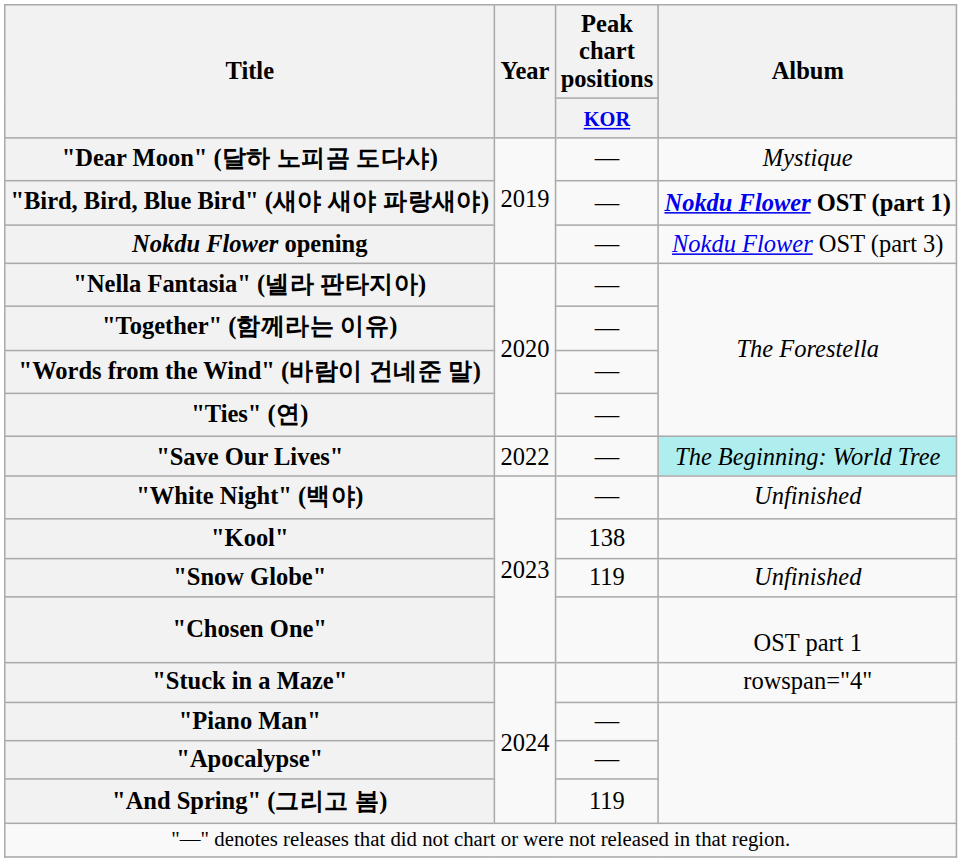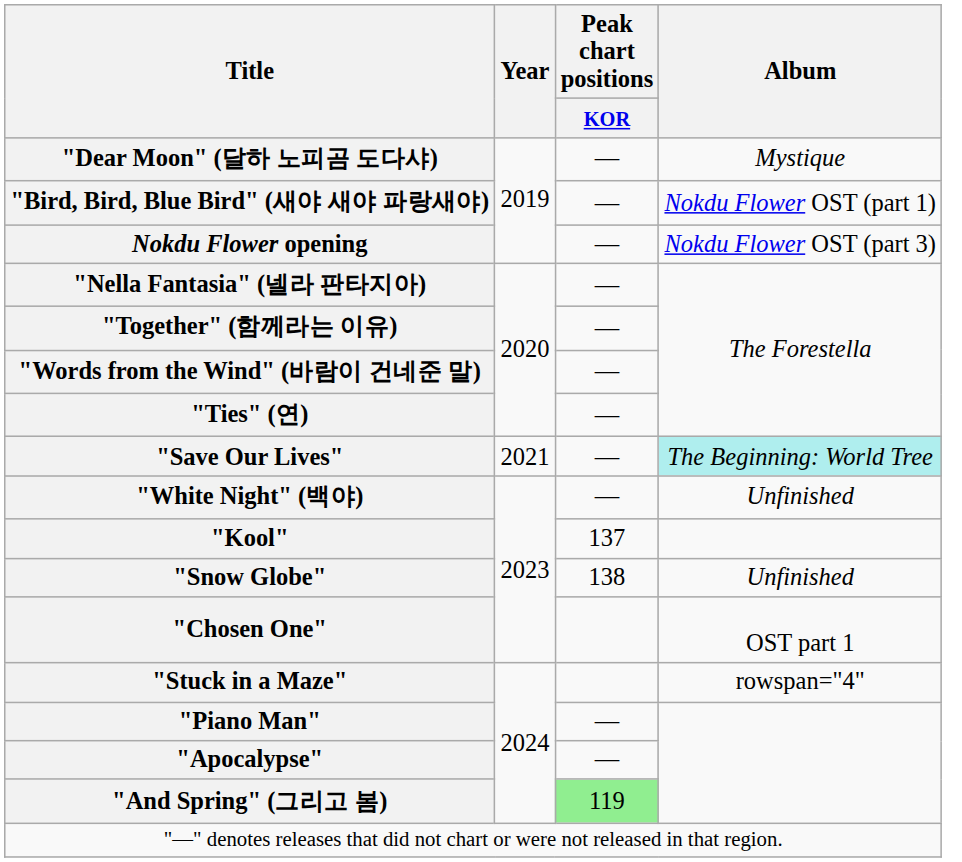(808, 202) bold -> (800, 202) normal
(525, 455) 2022 -> (525, 455) 2021
(607, 538) 138 -> (607, 538) 137
(607, 577) 119 -> (607, 577) 138
(607, 800) no background -> (607, 800) lightgreen background
